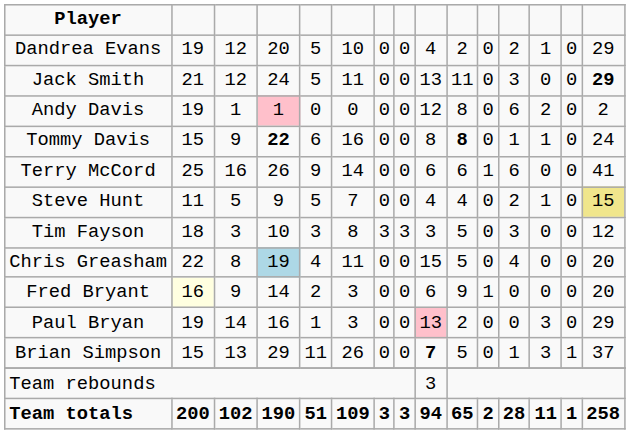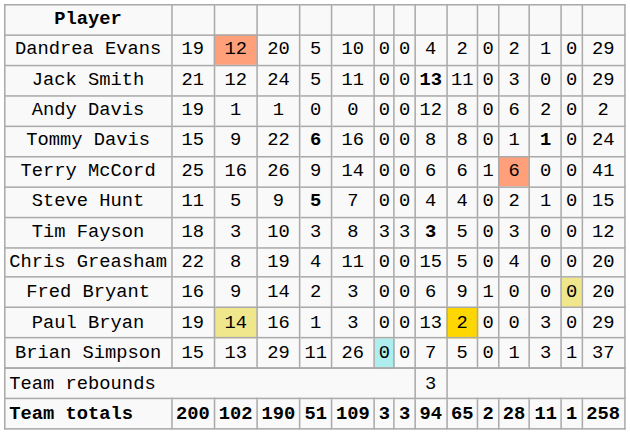(236, 51) no background -> (236, 51) lightsalmon background
(431, 81) normal -> (431, 81) bold
(603, 81) bold -> (603, 81) normal
(278, 111) pink background -> (278, 111) no background
(278, 141) bold -> (278, 141) normal
(316, 141) normal -> (316, 141) bold
(462, 141) bold -> (462, 141) normal
(546, 141) normal -> (546, 141) bold
(514, 172) no background -> (514, 172) lightsalmon background
(316, 202) normal -> (316, 202) bold
(603, 202) khaki background -> (603, 202) no background
(431, 232) normal -> (431, 232) bold
(278, 263) lightblue background -> (278, 263) no background
(193, 293) lightyellow background -> (193, 293) no background
(572, 293) no background -> (572, 293) khaki background
(236, 323) no background -> (236, 323) khaki background
(431, 323) pink background -> (431, 323) no background
(462, 323) no background -> (462, 323) gold background
(384, 354) no background -> (384, 354) paleturquoise background
(431, 354) bold -> (431, 354) normal
